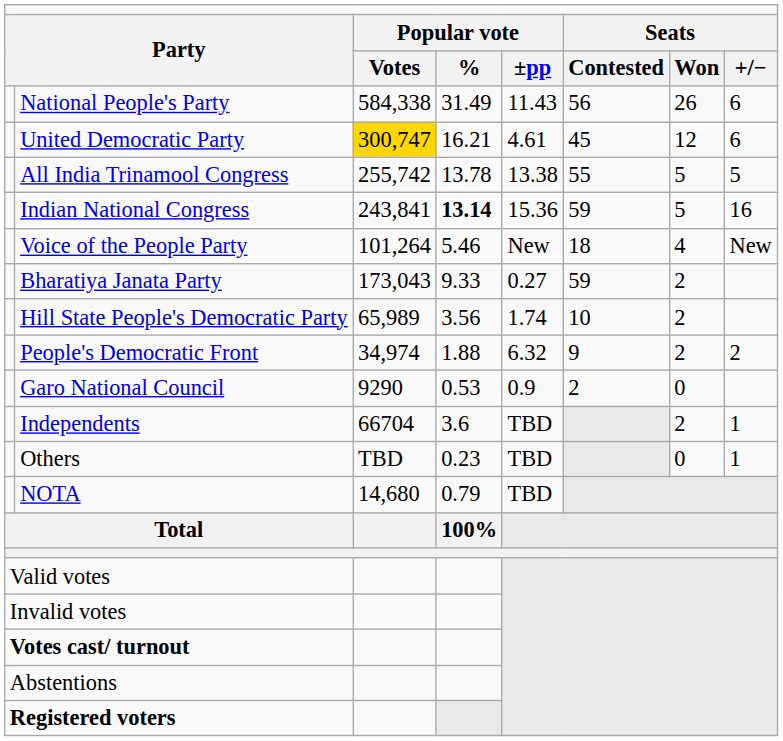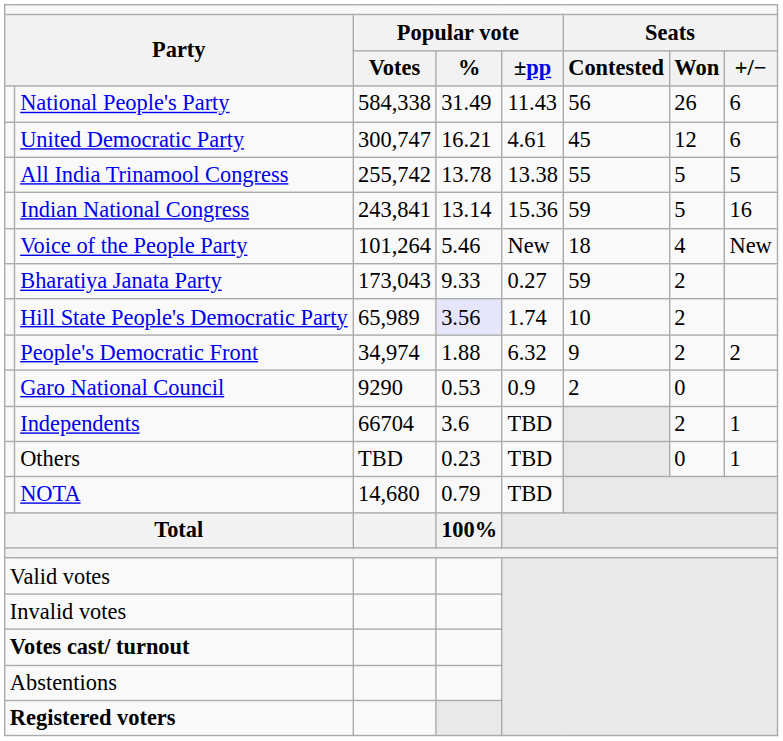(394, 139) gold background -> (394, 139) no background
(466, 210) bold -> (466, 210) normal
(461, 316) no background -> (461, 316) lavender background
